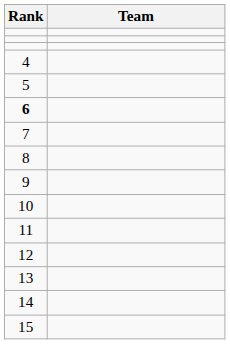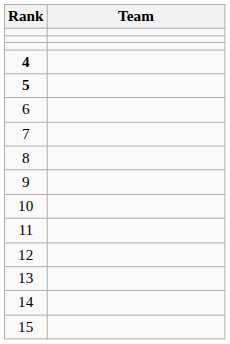(26, 61) normal -> (26, 61) bold
(26, 85) normal -> (26, 85) bold
(26, 109) bold -> (26, 109) normal
